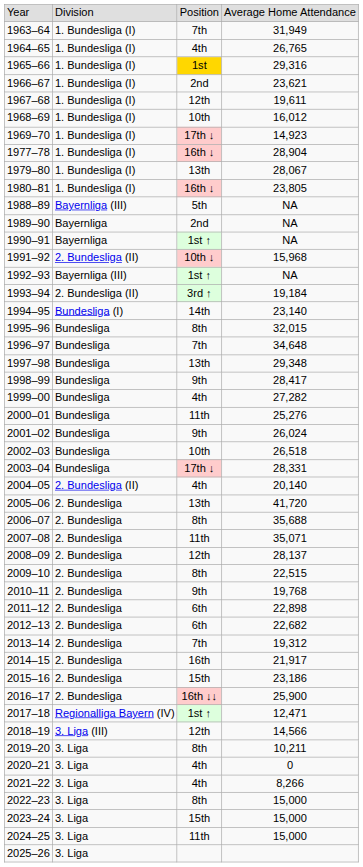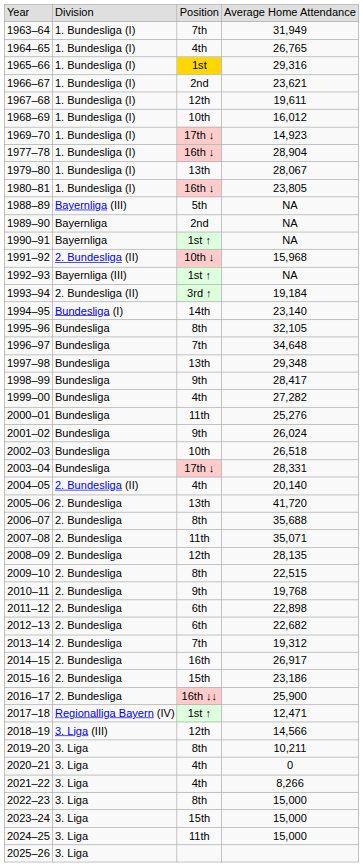(290, 328) 32,015 -> (290, 328) 32,105
(290, 556) 28,137 -> (290, 556) 28,135
(290, 661) 21,917 -> (290, 661) 26,917
